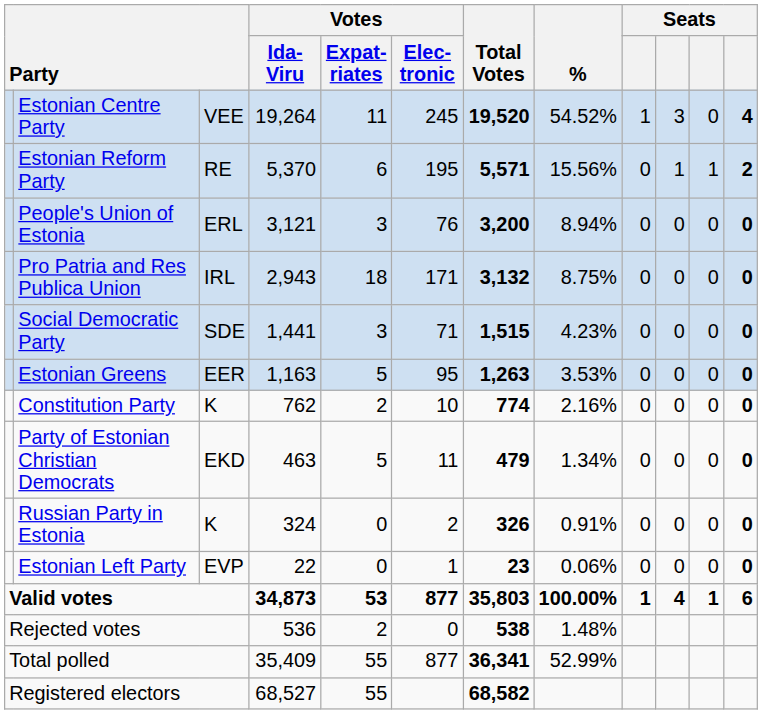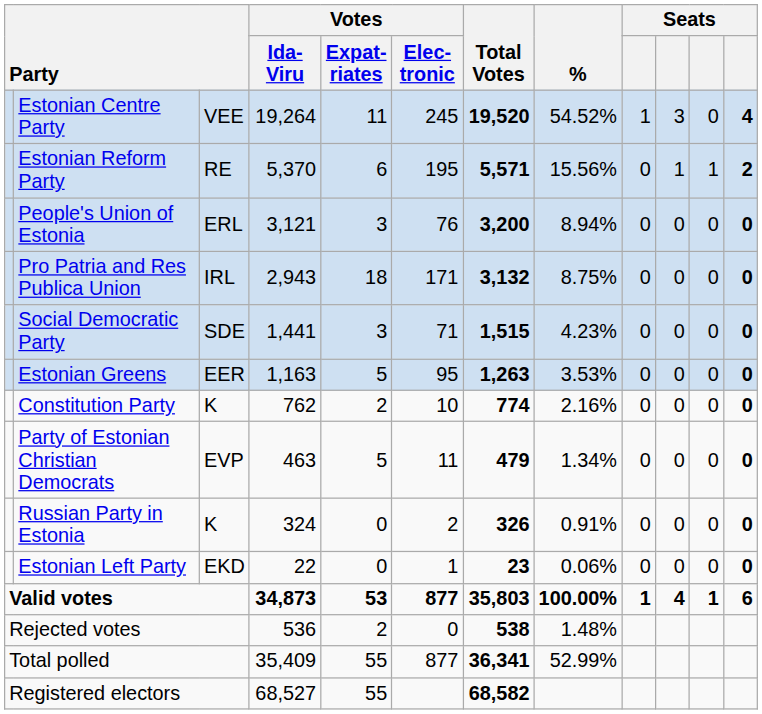(224, 459) EKD -> (224, 459) EVP
(224, 567) EVP -> (224, 567) EKD
